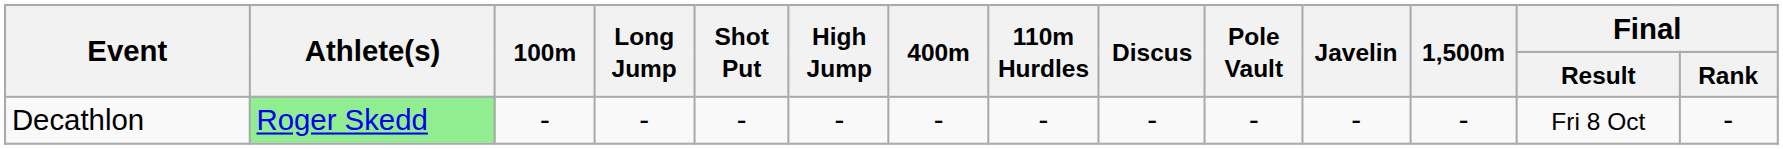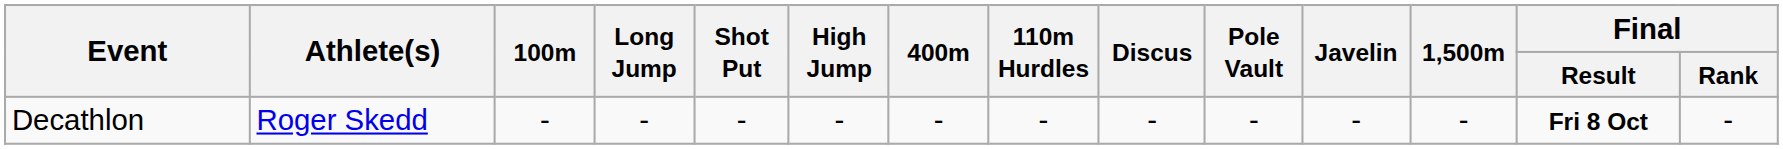(342, 120) lightgreen background -> (342, 120) no background
(1598, 122) normal -> (1598, 120) bold
